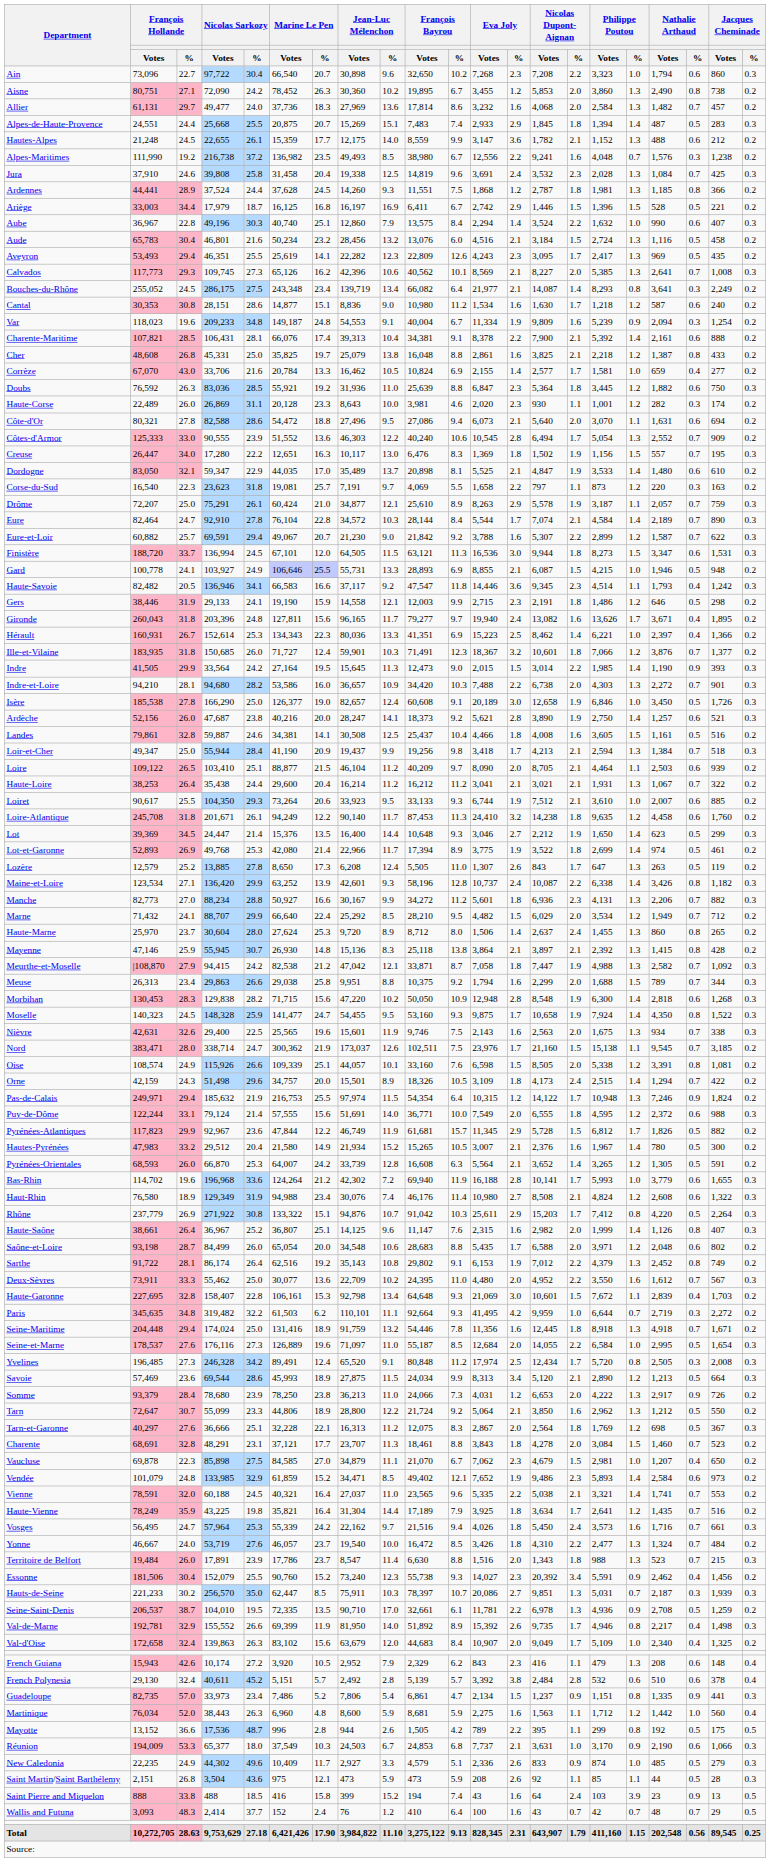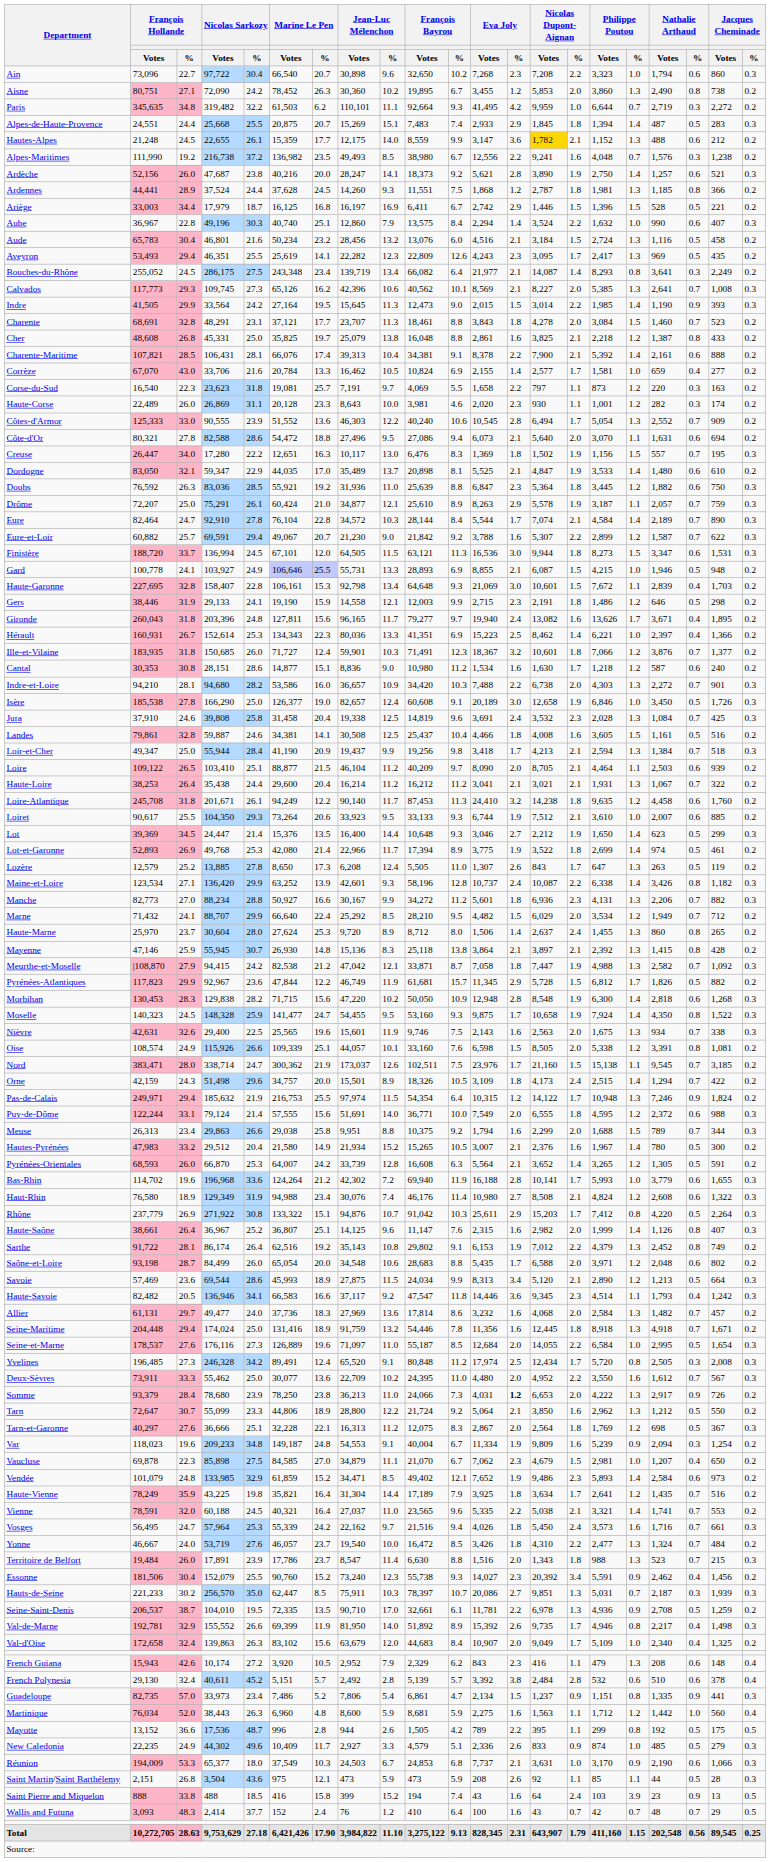rows swapped: (17, 107) <-> (16, 1312)
(542, 140) no background -> (542, 140) gold background
rows swapped: (22, 718) <-> (14, 173)
rows swapped: (42, 289) <-> (24, 272)
rows swapped: (19, 305) <-> (16, 668)
rows swapped: (23, 1444) <-> (13, 322)
rows swapped: (42, 338) <-> (15, 355)
rows swapped: (32, 487) <-> (19, 388)
rows swapped: (25, 421) <-> (34, 437)
rows swapped: (35, 1296) <-> (32, 586)
rows swapped: (38, 817) <-> (18, 801)
rows swapped: (19, 982) <-> (46, 1131)
rows swapped: (16, 1048) <-> (15, 1065)
rows swapped: (34, 1246) <-> (18, 1263)
rows swapped: (19, 1378) <-> (30, 1279)
(515, 1395) normal -> (515, 1395) bold
rows swapped: (20, 1494) <-> (32, 1510)
rows swapped: (35, 1762) <-> (22, 1746)
